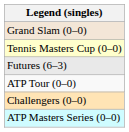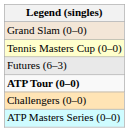(41, 83) normal -> (43, 83) bold
